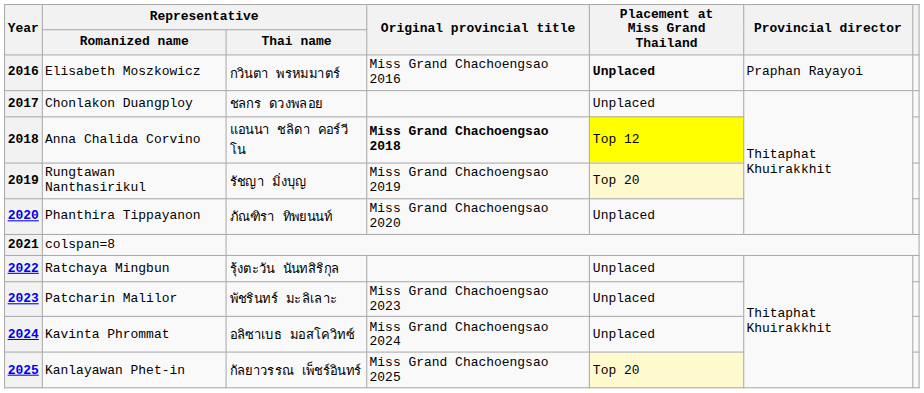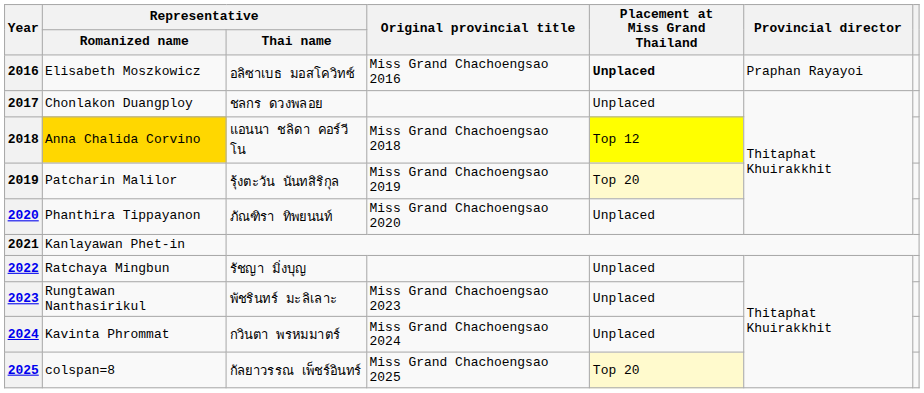(285, 75) กวินตา พรหมมาตร์ -> (292, 75) อลิซาเบธ มอสโควิทซ์
(123, 140) no background -> (123, 140) gold background
(459, 140) bold -> (459, 140) normal
(96, 181) Rungtawan Nanthasirikul -> (111, 181) Patcharin Malilor
(268, 183) รัชญา มิ่งบุญ -> (285, 183) รุ้งตะวัน นันทสิริกุล
(80, 245) colspan=8 -> (115, 245) Kanlayawan Phet-in
(285, 270) รุ้งตะวัน นันทสิริกุล -> (268, 270) รัชญา มิ่งบุญ
(111, 299) Patcharin Malilor -> (96, 299) Rungtawan Nanthasirikul
(292, 337) อลิซาเบธ มอสโควิทซ์ -> (285, 337) กวินตา พรหมมาตร์
(115, 371) Kanlayawan Phet-in -> (80, 371) colspan=8
